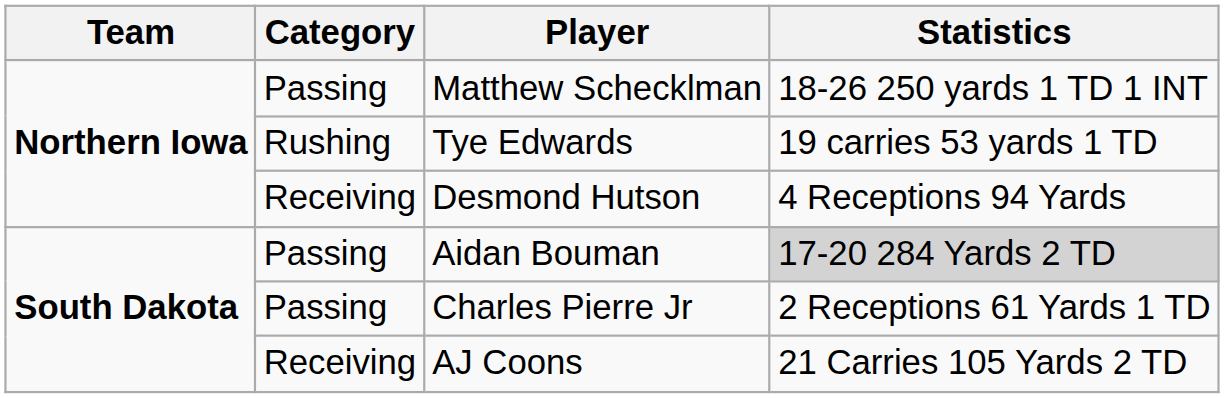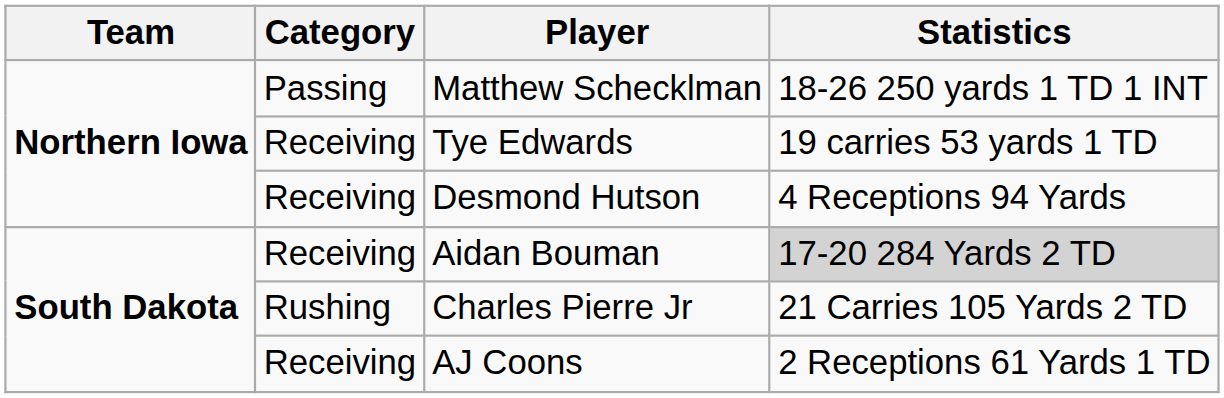(327, 142) Rushing -> (340, 142) Receiving
(325, 253) Passing -> (340, 253) Receiving
(325, 308) Passing -> (327, 308) Rushing
(994, 308) 2 Receptions 61 Yards 1 TD -> (983, 308) 21 Carries 105 Yards 2 TD
(983, 363) 21 Carries 105 Yards 2 TD -> (994, 363) 2 Receptions 61 Yards 1 TD
